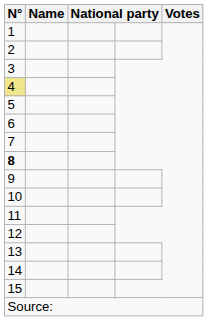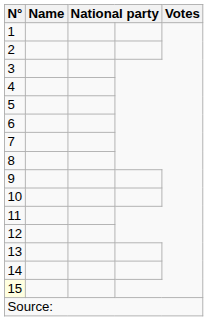(11, 87) khaki background -> (11, 87) no background
(11, 160) bold -> (11, 160) normal
(15, 288) no background -> (15, 288) lightyellow background
